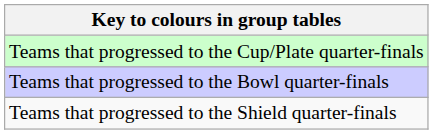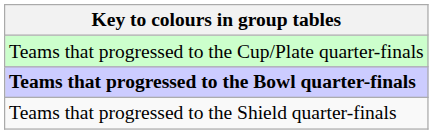(199, 81) normal -> (212, 81) bold
